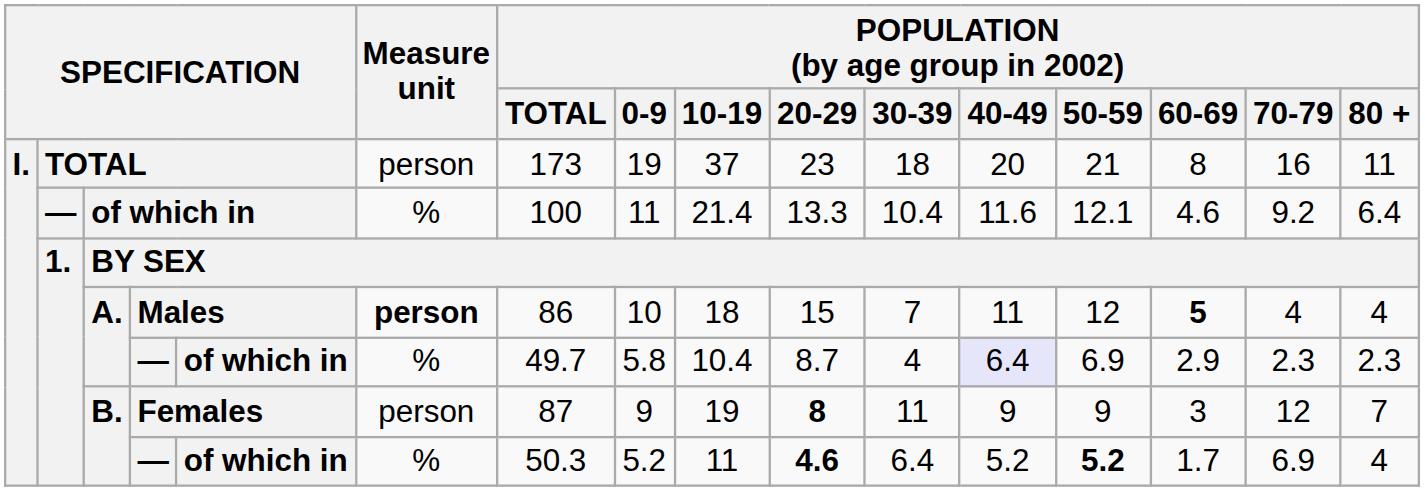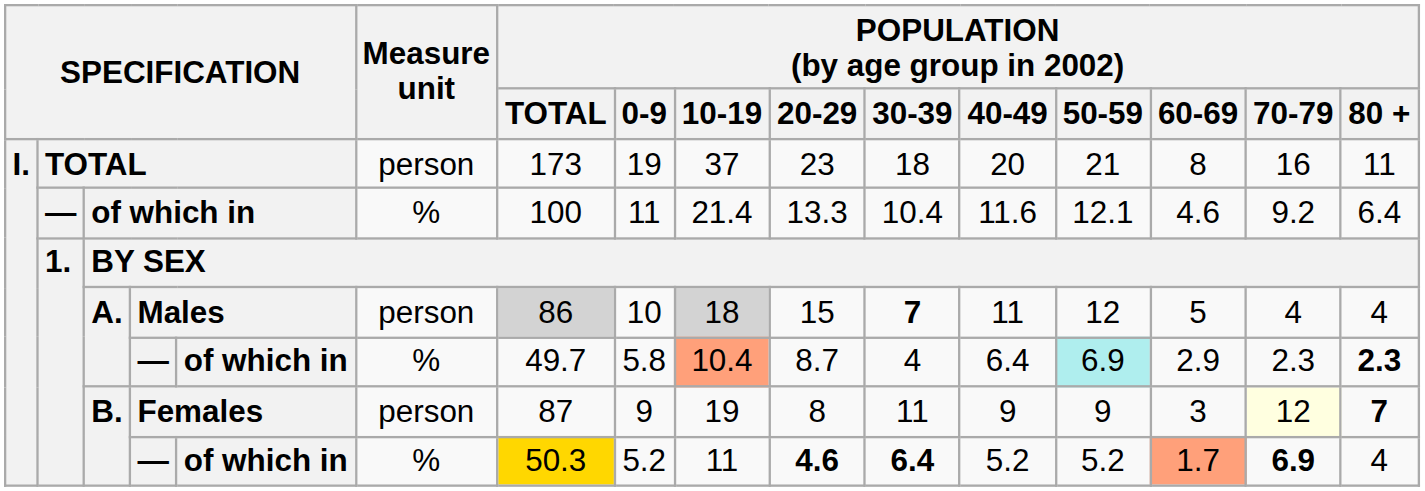(426, 312) bold -> (426, 312) normal
(556, 312) no background -> (556, 312) lightgrey background
(722, 312) no background -> (722, 312) lightgrey background
(912, 312) normal -> (912, 312) bold
(1198, 312) bold -> (1198, 312) normal
(722, 361) no background -> (722, 361) lightsalmon background
(1008, 361) lavender background -> (1008, 361) no background
(1103, 361) no background -> (1103, 361) paleturquoise background
(1379, 361) normal -> (1379, 361) bold
(817, 411) bold -> (817, 411) normal
(1293, 411) no background -> (1293, 411) lightyellow background
(1379, 411) normal -> (1379, 411) bold
(556, 460) no background -> (556, 460) gold background
(912, 460) normal -> (912, 460) bold
(1103, 460) bold -> (1103, 460) normal
(1198, 460) no background -> (1198, 460) lightsalmon background
(1293, 460) normal -> (1293, 460) bold
